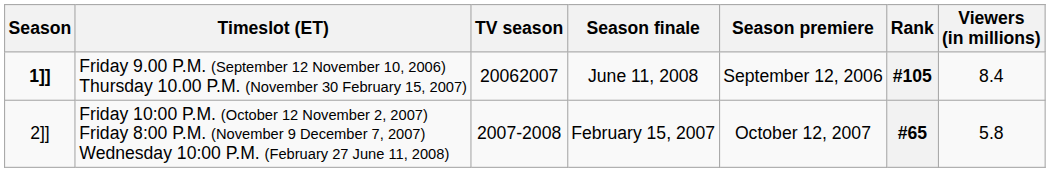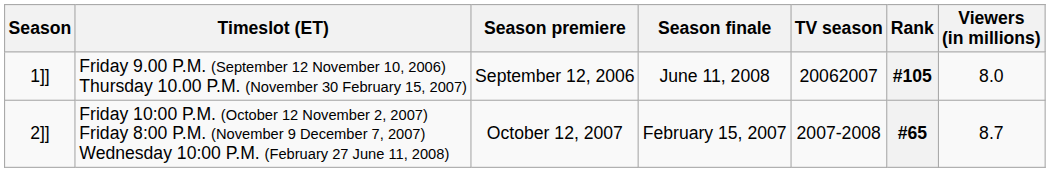columns swapped: (803, 28) <-> (519, 28)
(40, 76) bold -> (40, 76) normal
(991, 76) 8.4 -> (991, 76) 8.0
(991, 133) 5.8 -> (991, 133) 8.7
